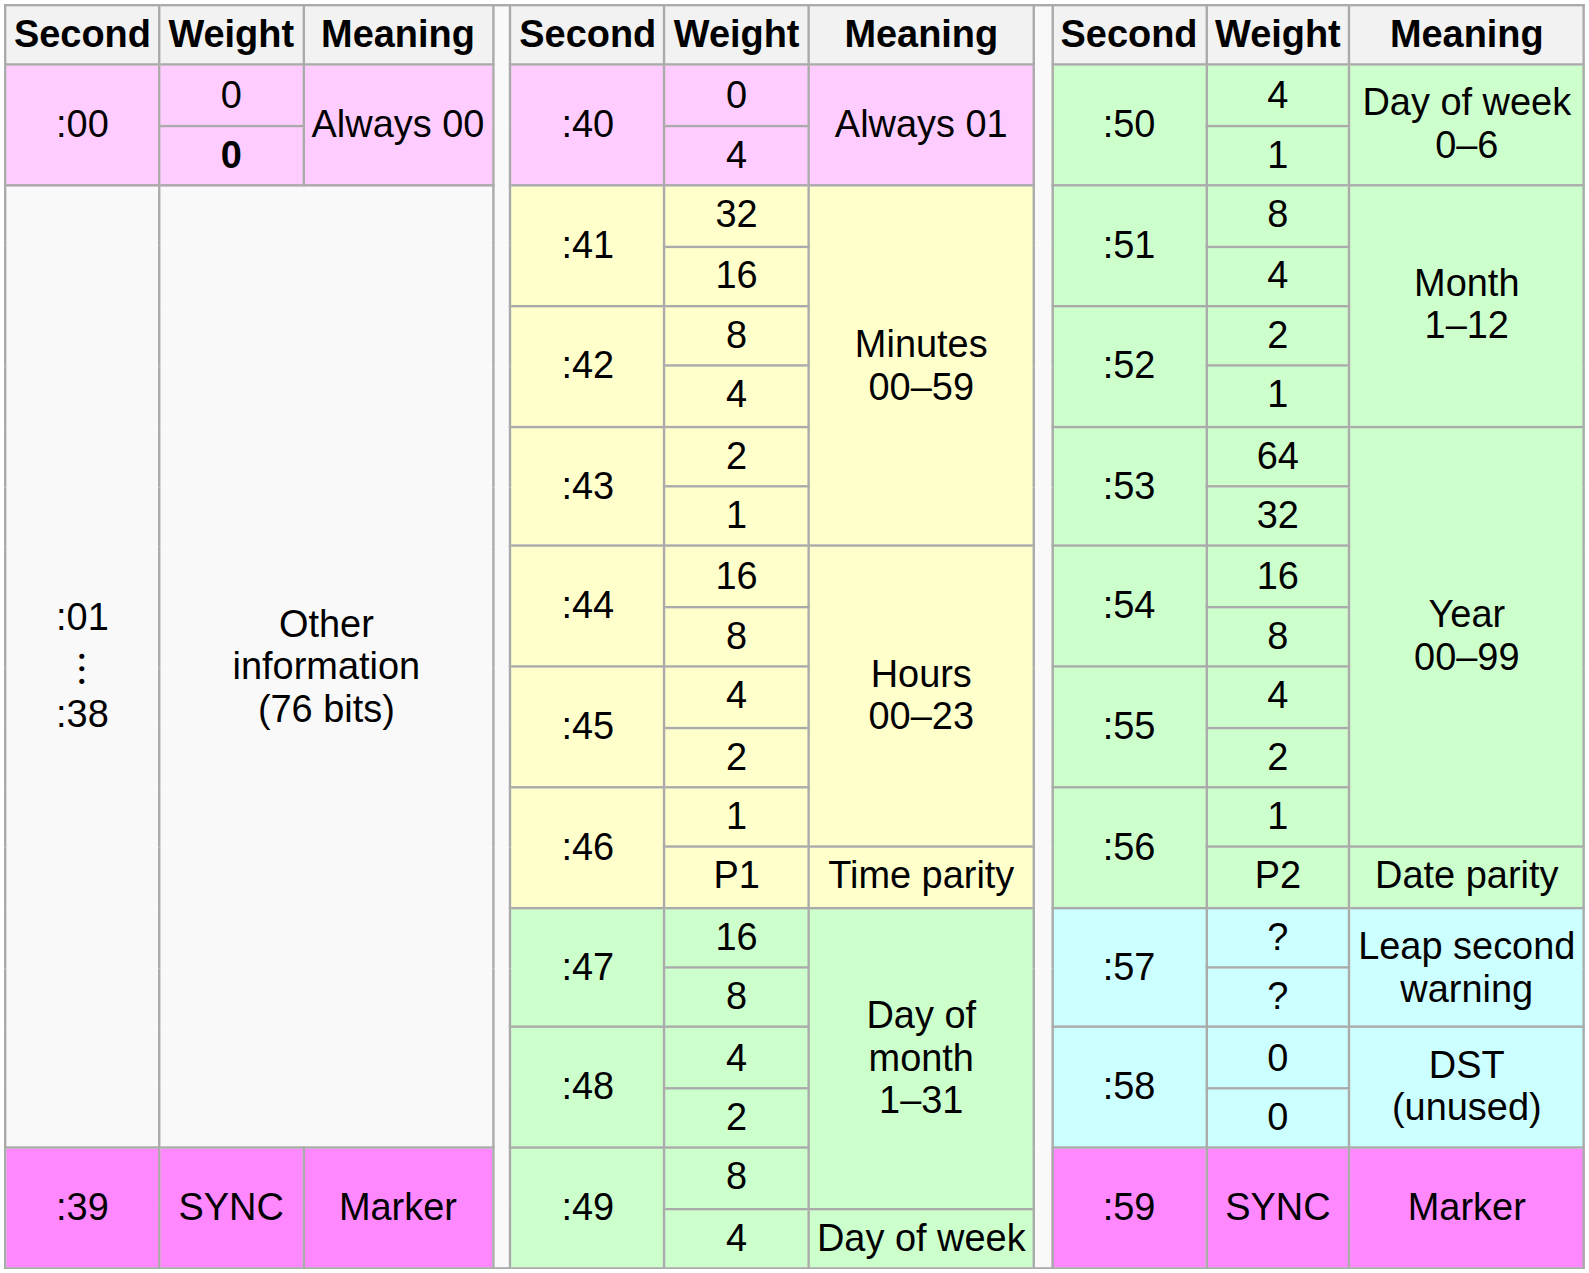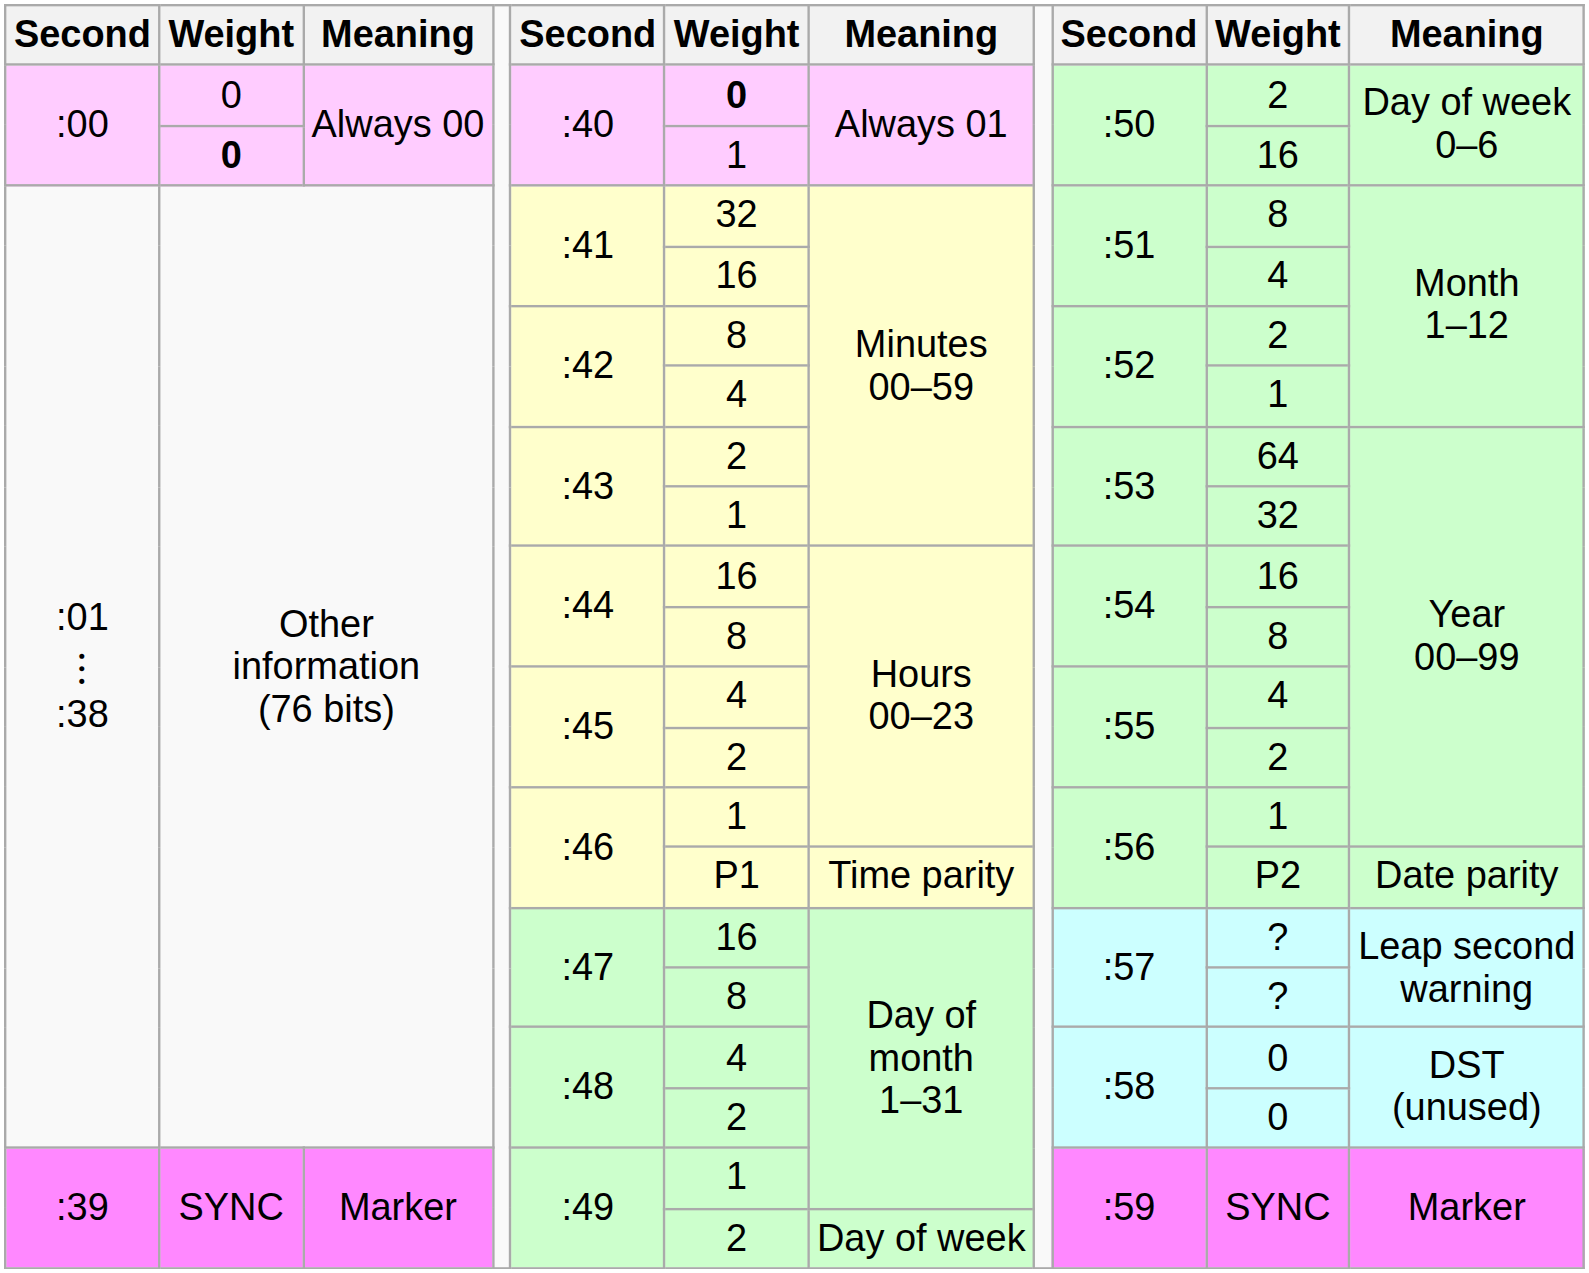(737, 94) normal -> (737, 94) bold
(1278, 94) 4 -> (1278, 94) 2
(737, 154) 4 -> (737, 154) 1
(1278, 154) 1 -> (1278, 154) 16
(737, 1177) 8 -> (737, 1177) 1
(737, 1237) 4 -> (737, 1237) 2
